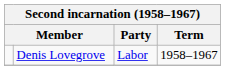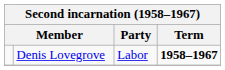(189, 55) normal -> (189, 55) bold
